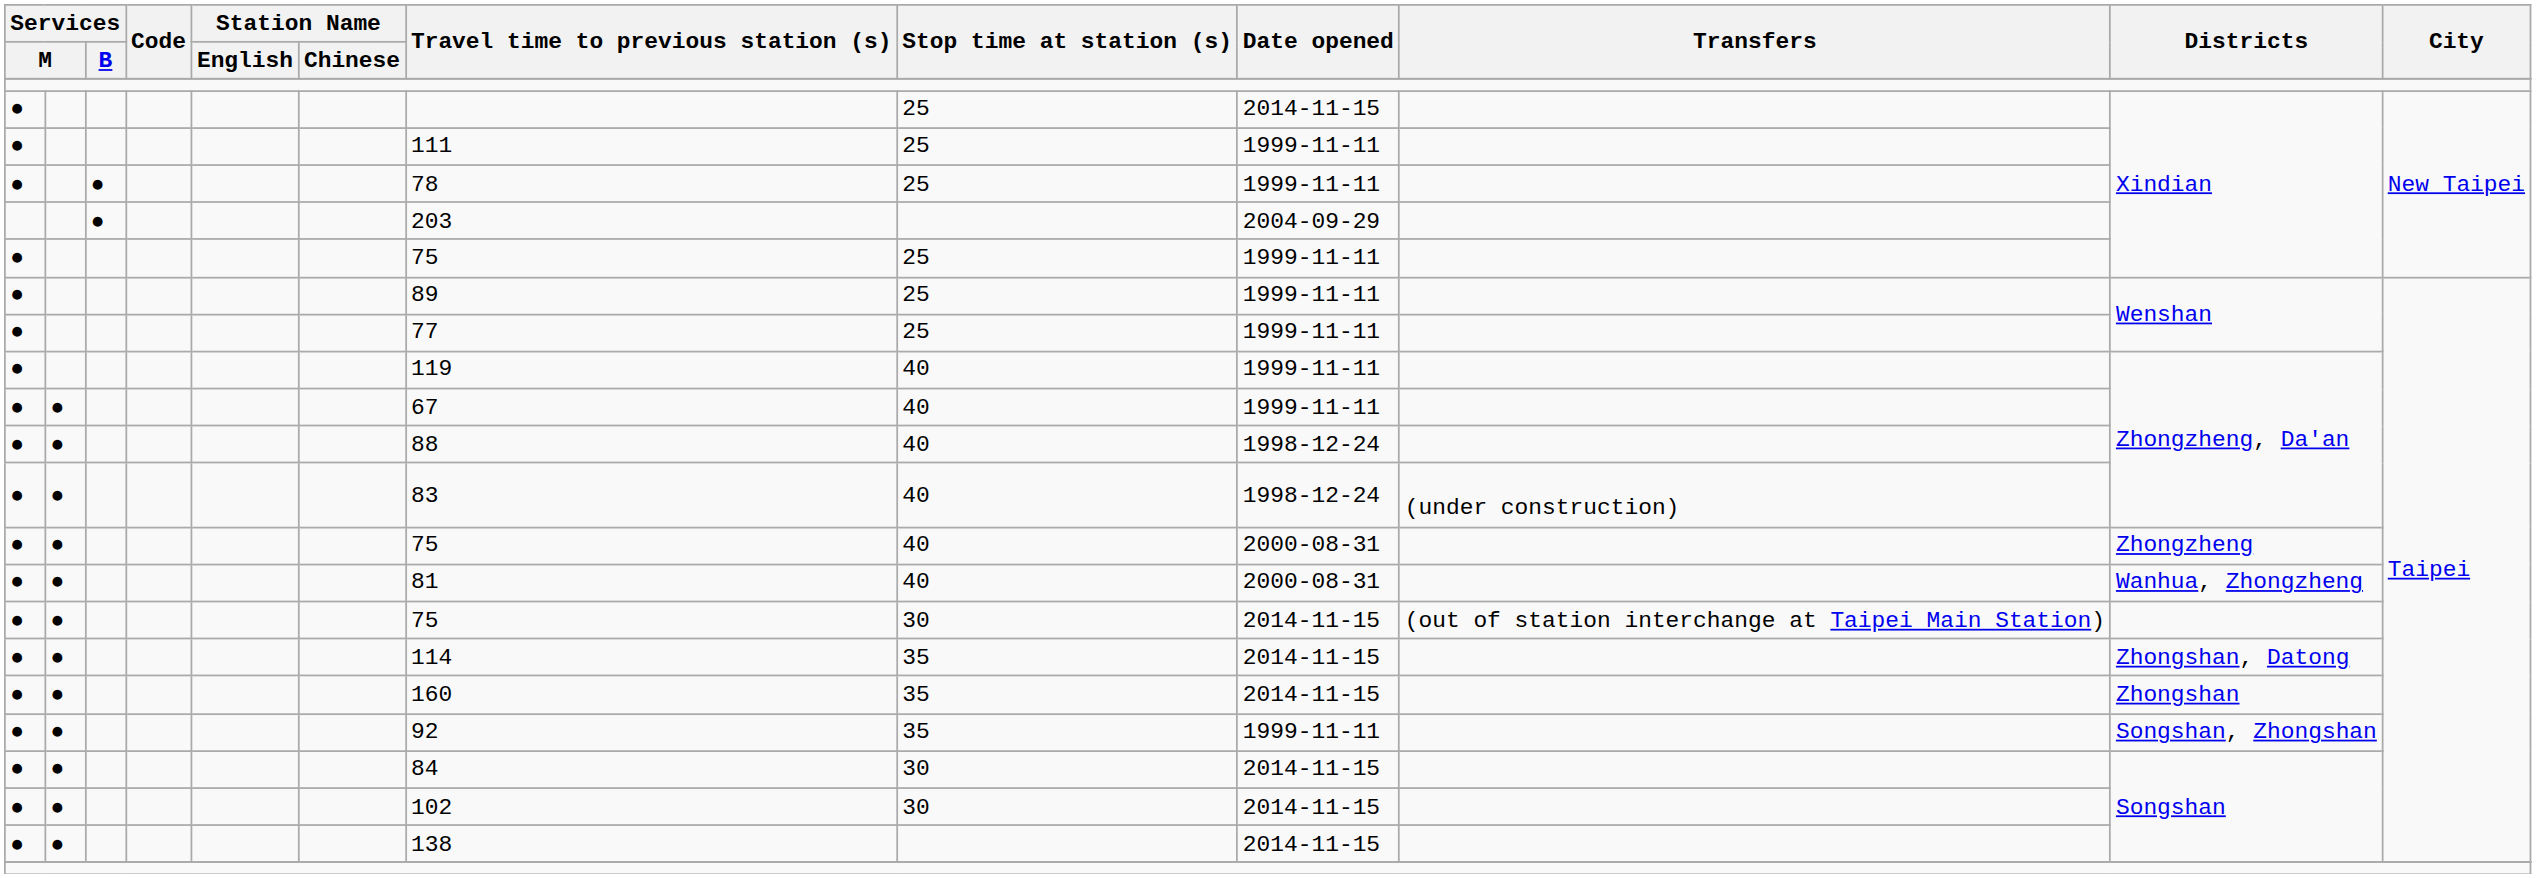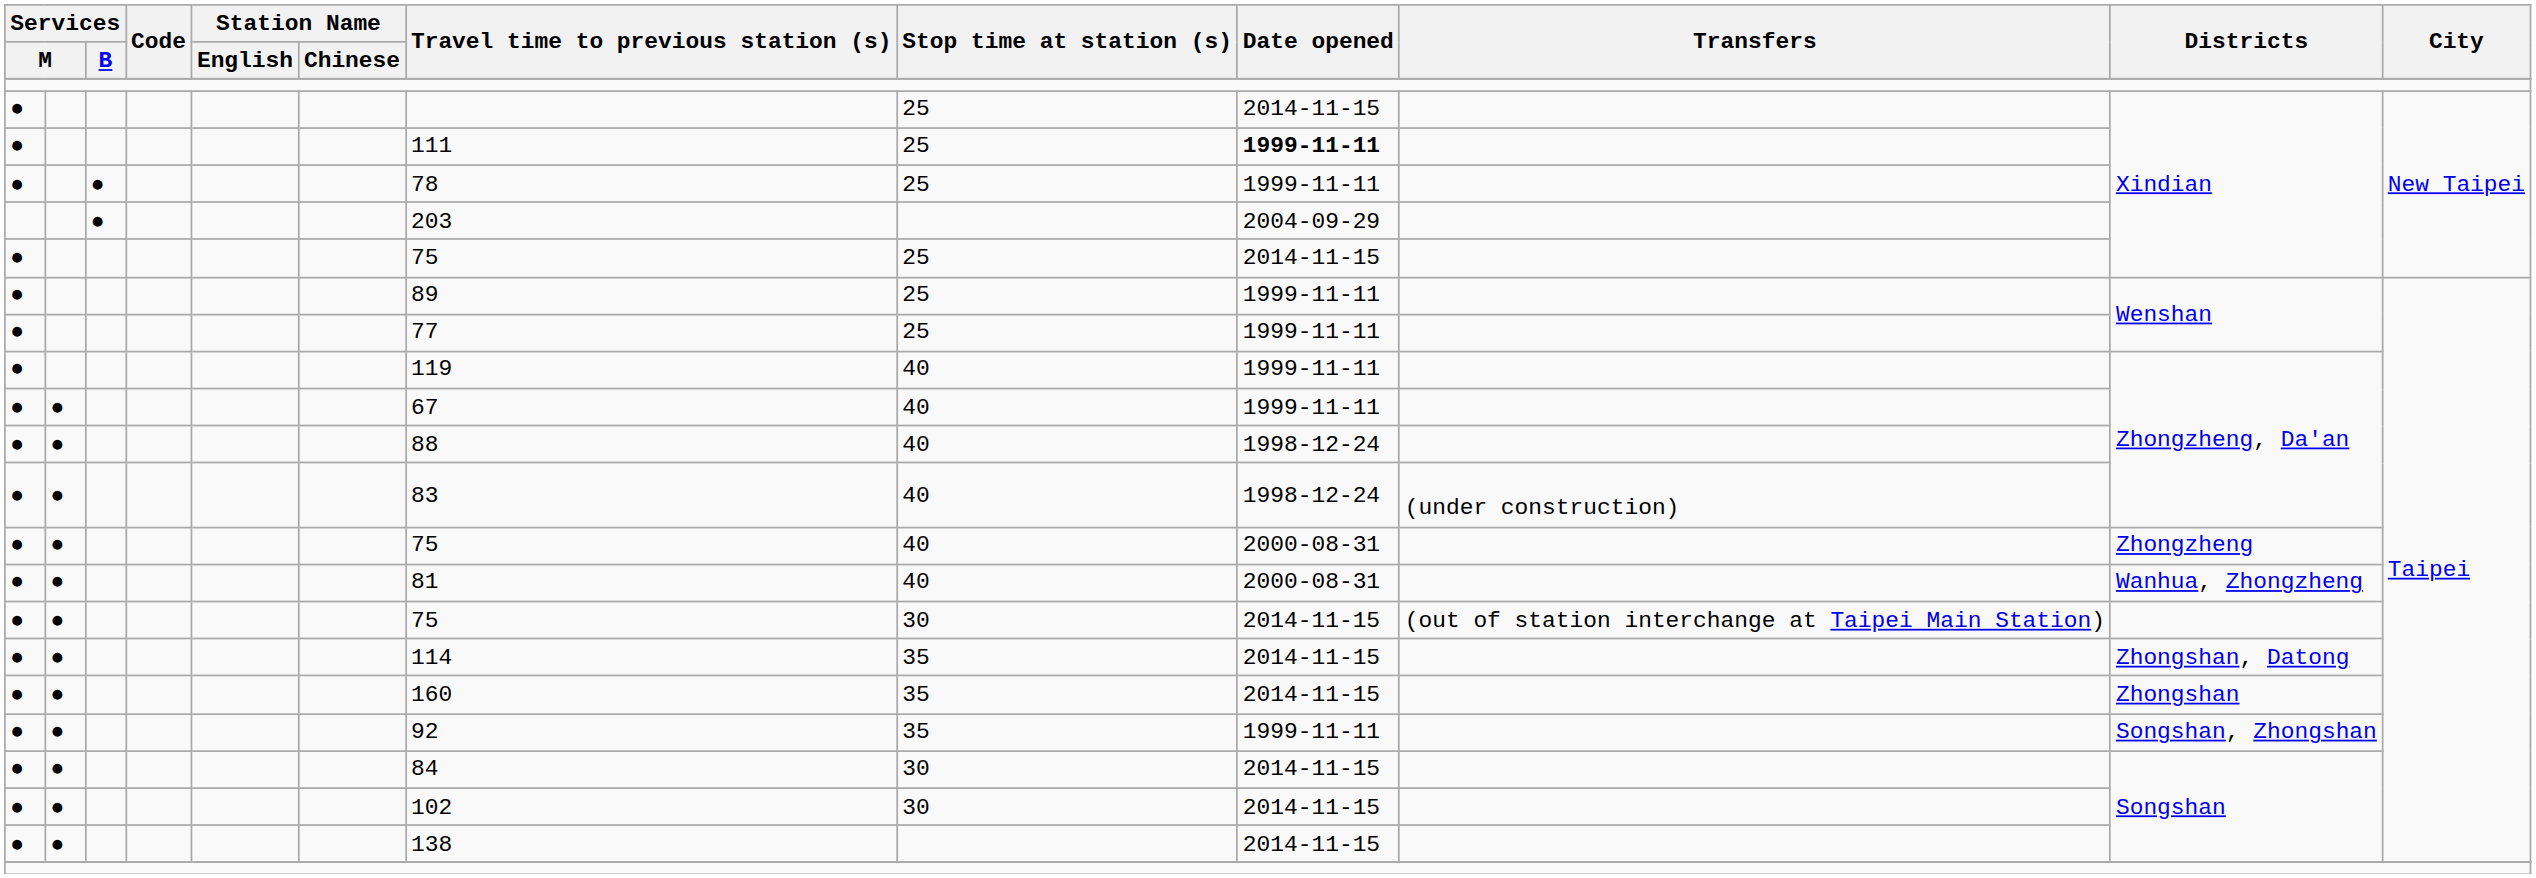(1311, 146) normal -> (1311, 146) bold
(1311, 258) 1999-11-11 -> (1311, 258) 2014-11-15
